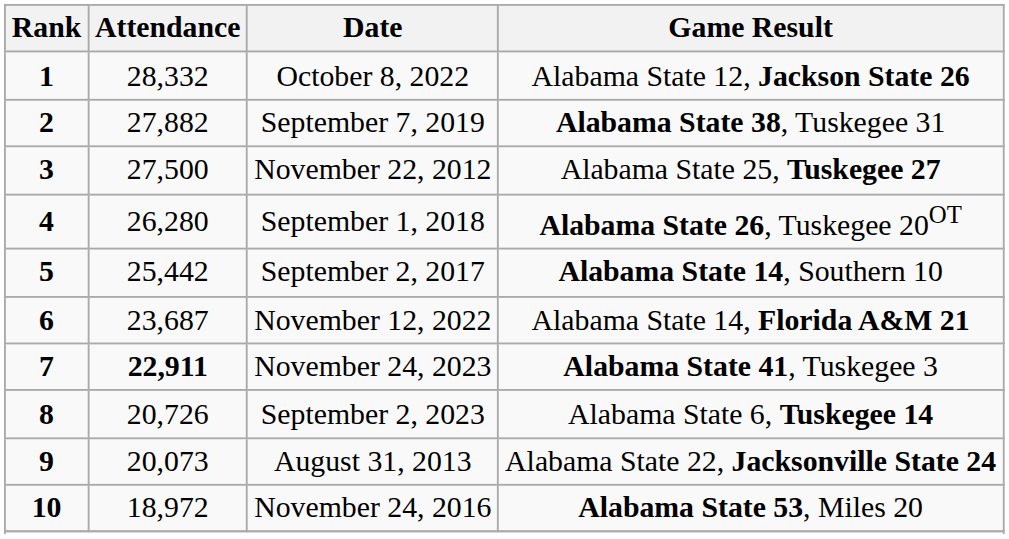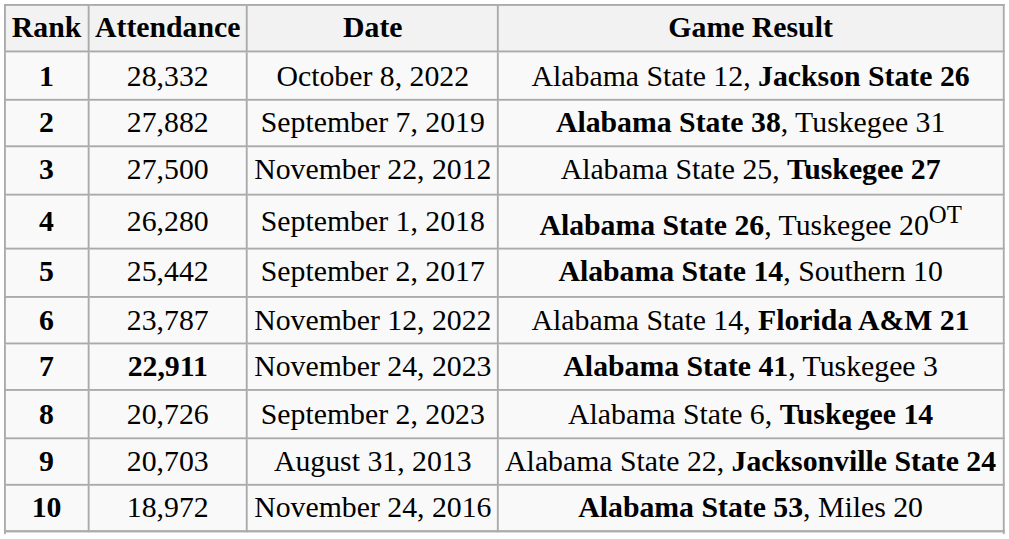(168, 319) 23,687 -> (168, 319) 23,787
(168, 460) 20,073 -> (168, 460) 20,703
